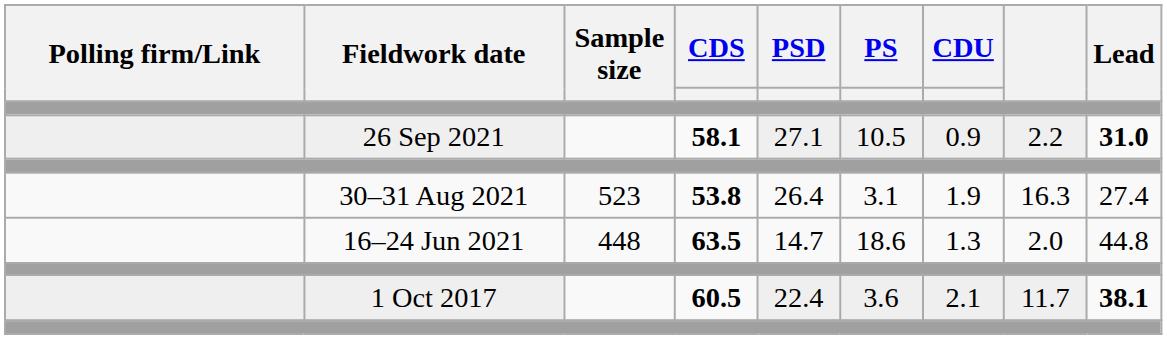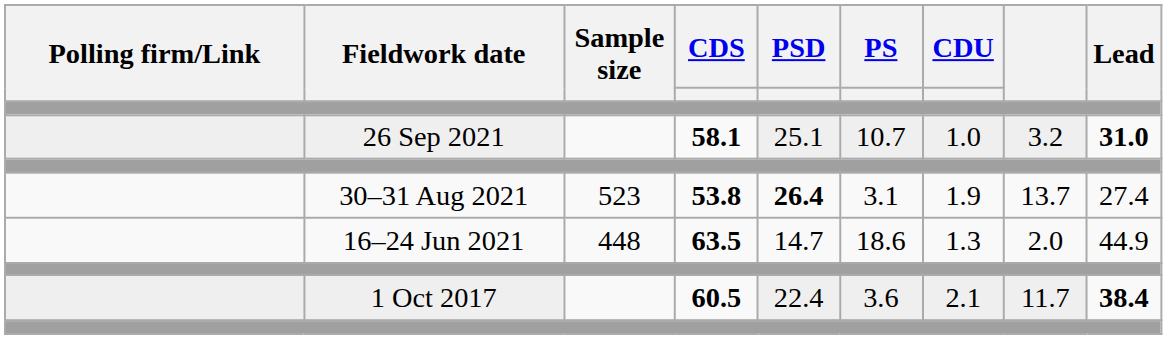(799, 137) 27.1 -> (799, 137) 25.1
(881, 137) 10.5 -> (881, 137) 10.7
(963, 137) 0.9 -> (963, 137) 1.0
(1045, 137) 2.2 -> (1045, 137) 3.2
(799, 195) normal -> (799, 195) bold
(1045, 195) 16.3 -> (1045, 195) 13.7
(1124, 240) 44.8 -> (1124, 240) 44.9
(1124, 298) 38.1 -> (1124, 298) 38.4
